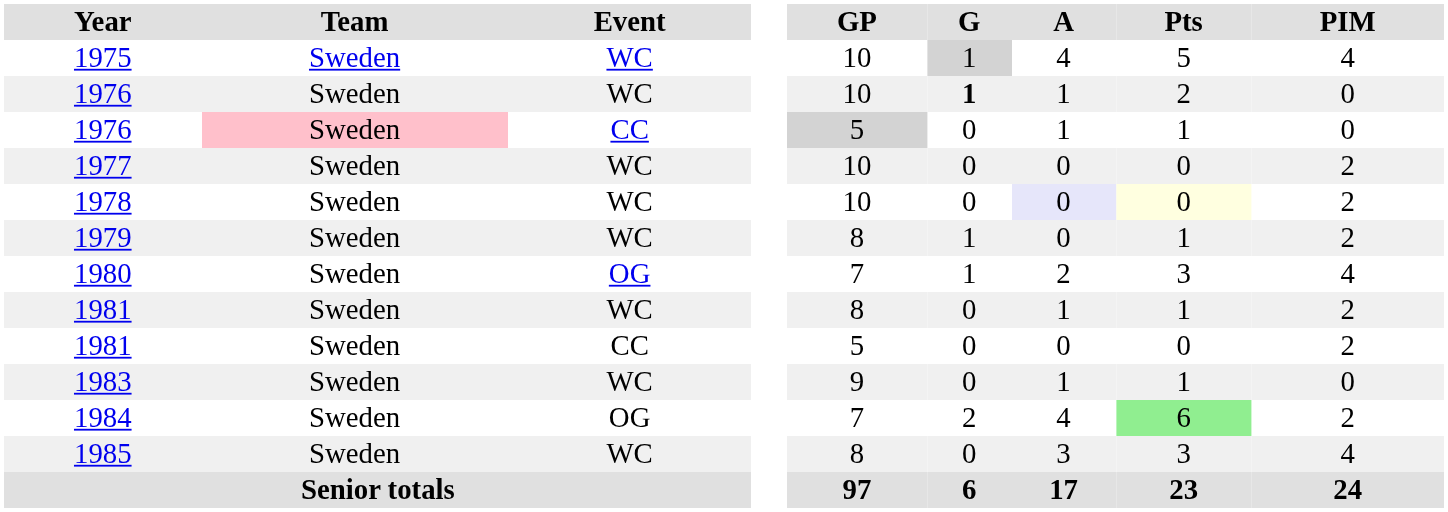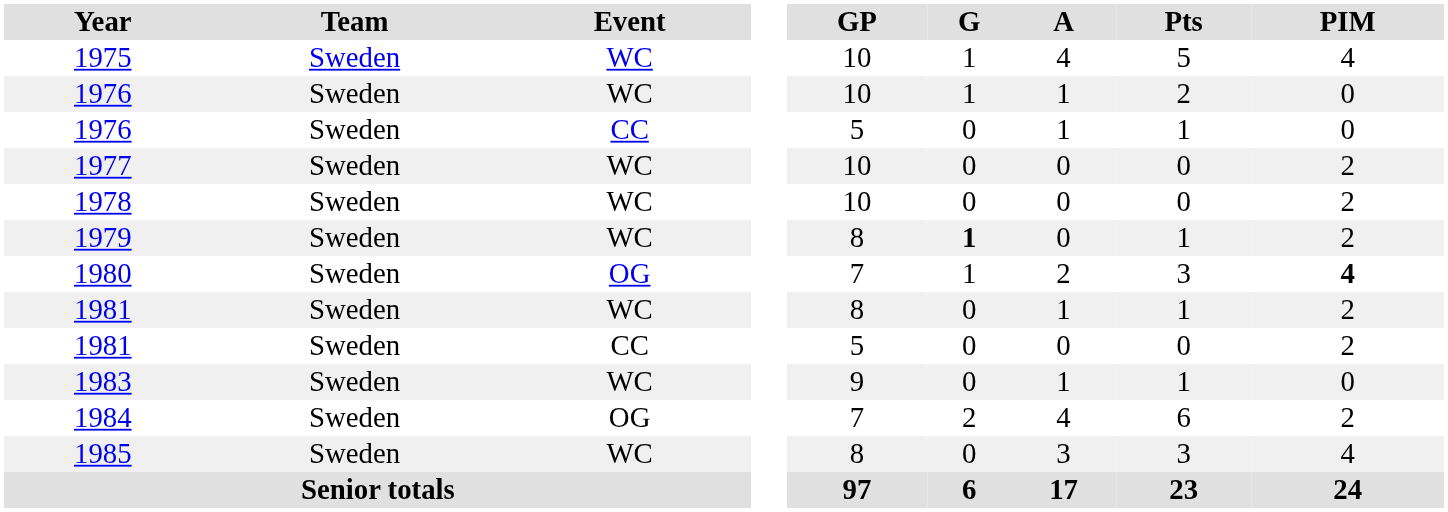(969, 57) lightgrey background -> (969, 57) no background
(969, 93) bold -> (969, 93) normal
(355, 129) pink background -> (355, 129) no background
(857, 129) lightgrey background -> (857, 129) no background
(1064, 201) lavender background -> (1064, 201) no background
(1184, 201) lightyellow background -> (1184, 201) no background
(969, 237) normal -> (969, 237) bold
(1348, 273) normal -> (1348, 273) bold
(1184, 417) lightgreen background -> (1184, 417) no background
